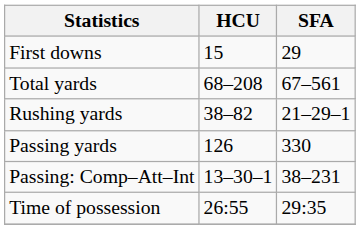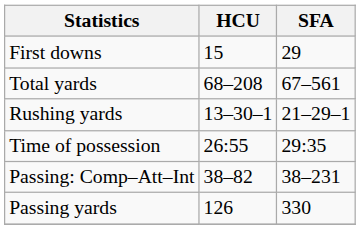(228, 114) 38–82 -> (238, 114) 13–30–1
rows swapped: (63, 145) <-> (85, 208)
(238, 176) 13–30–1 -> (228, 176) 38–82
